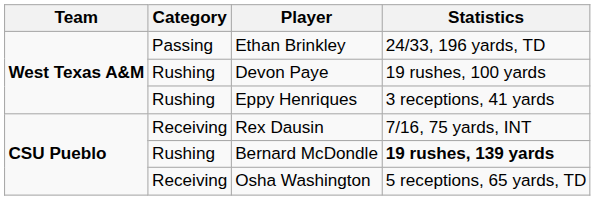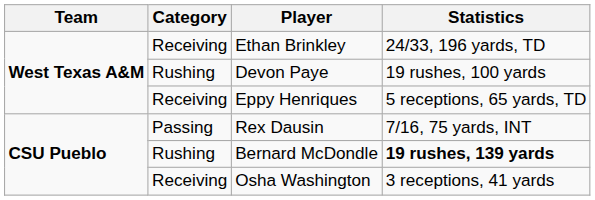(183, 45) Passing -> (190, 45) Receiving
(184, 99) Rushing -> (190, 99) Receiving
(470, 99) 3 receptions, 41 yards -> (486, 99) 5 receptions, 65 yards, TD
(190, 126) Receiving -> (183, 126) Passing
(486, 181) 5 receptions, 65 yards, TD -> (470, 181) 3 receptions, 41 yards
